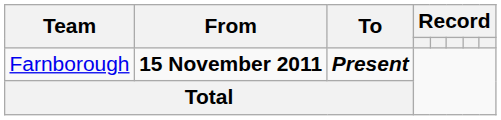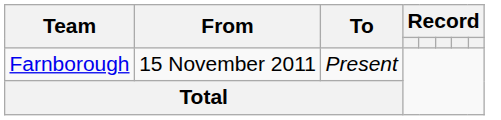(231, 64) bold -> (228, 64) normal
(370, 64) bold -> (362, 64) normal
